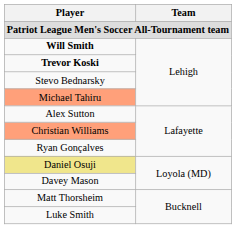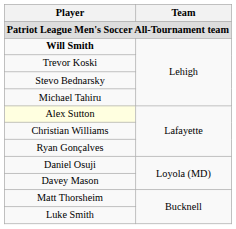(70, 63) bold -> (70, 63) normal
(70, 97) lightsalmon background -> (70, 97) no background
(70, 114) no background -> (70, 114) lightyellow background
(70, 131) lightsalmon background -> (70, 131) no background
(70, 165) khaki background -> (70, 165) no background
